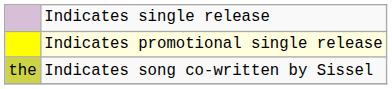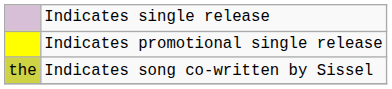(213, 44) lightyellow background -> (213, 44) no background
